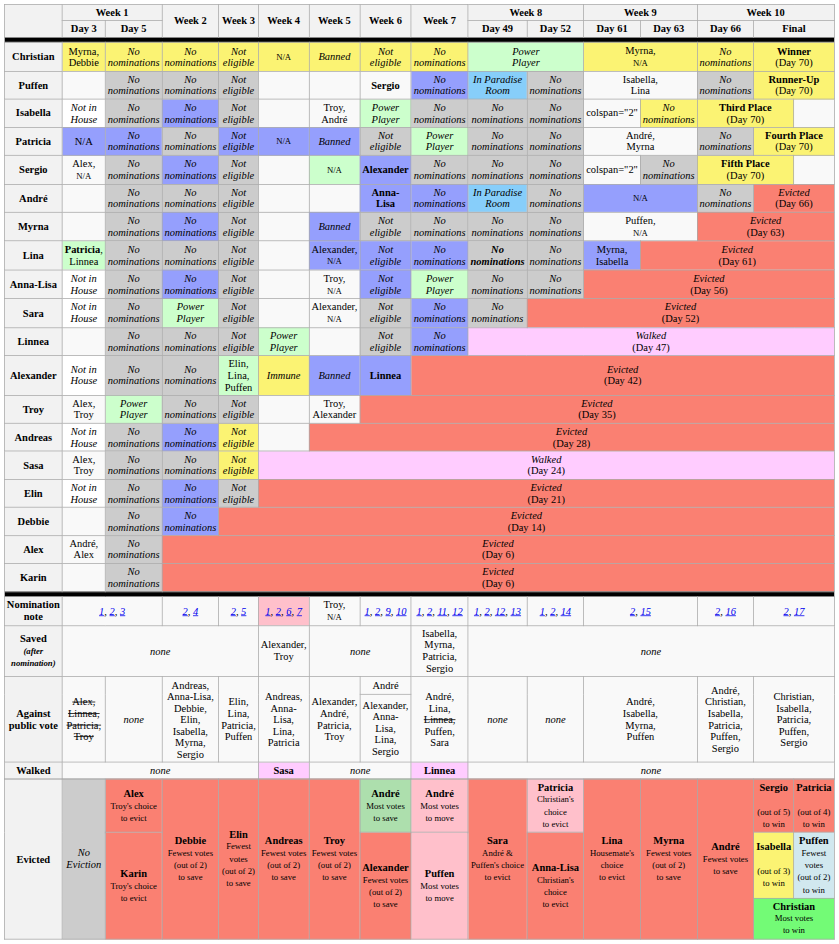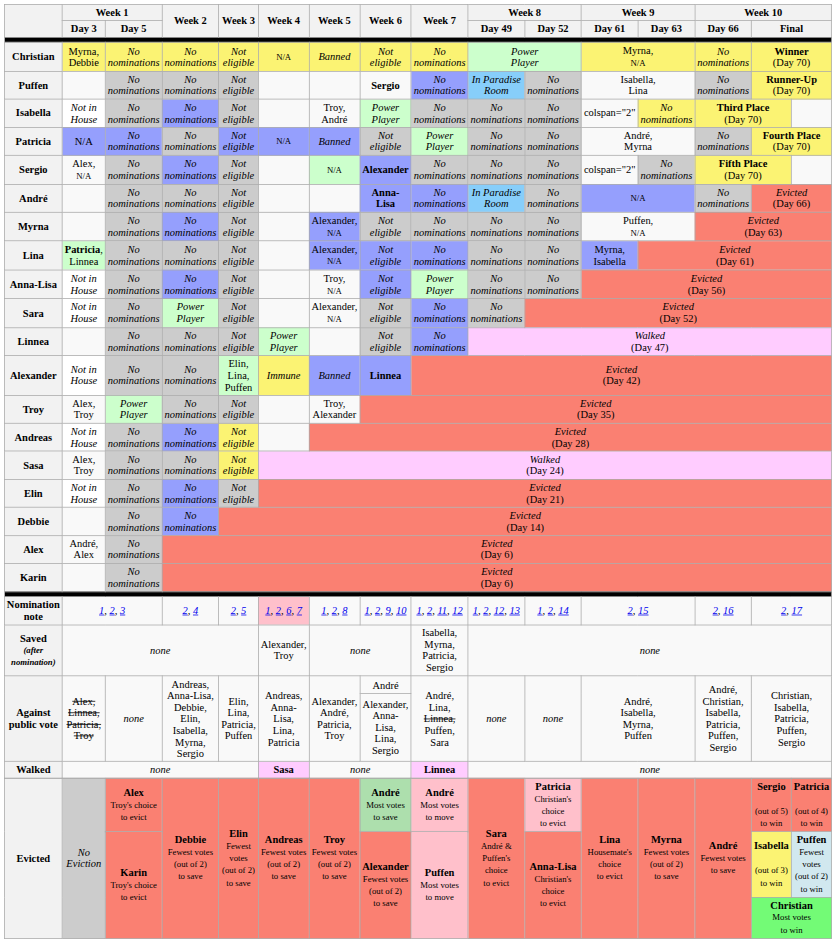(334, 226) Banned -> (334, 225) Alexander, N/A
(498, 255) bold -> (496, 255) normal
(334, 610) Troy, N/A -> (334, 610) 1, 2, 8
